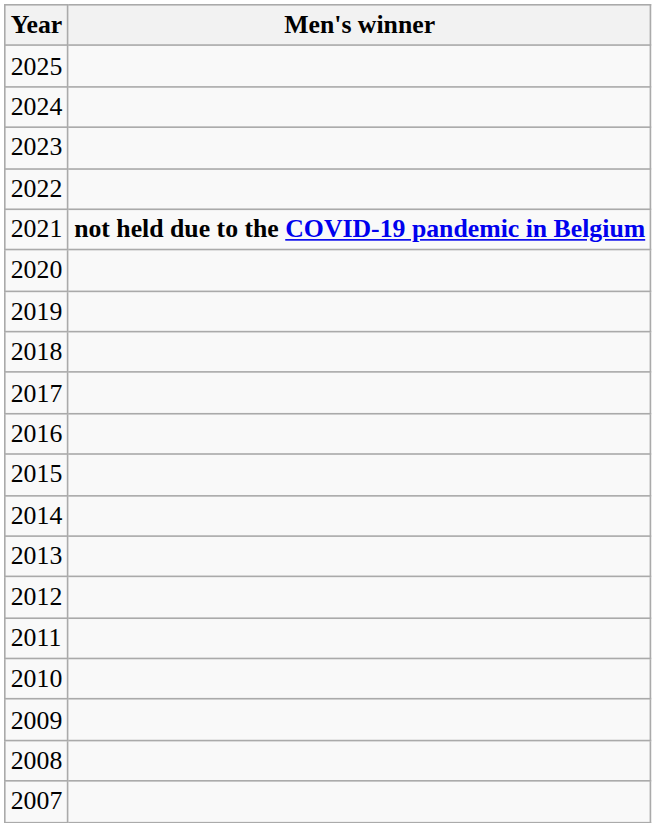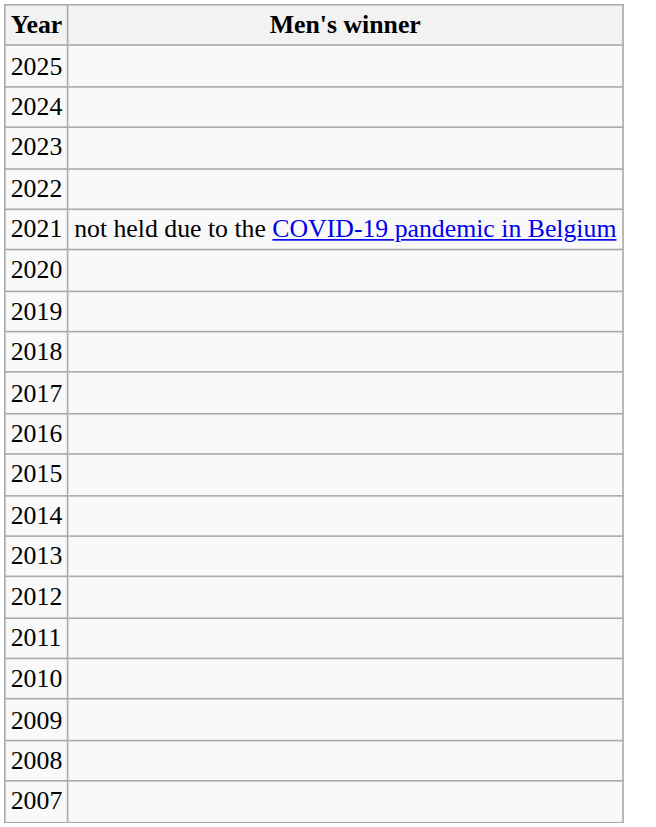(360, 229) bold -> (345, 229) normal
